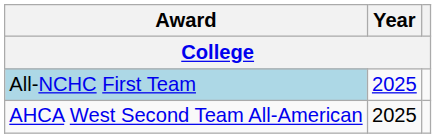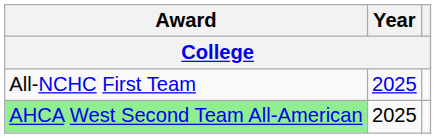(103, 84) lightblue background -> (103, 84) no background
(186, 116) no background -> (186, 116) lightgreen background
